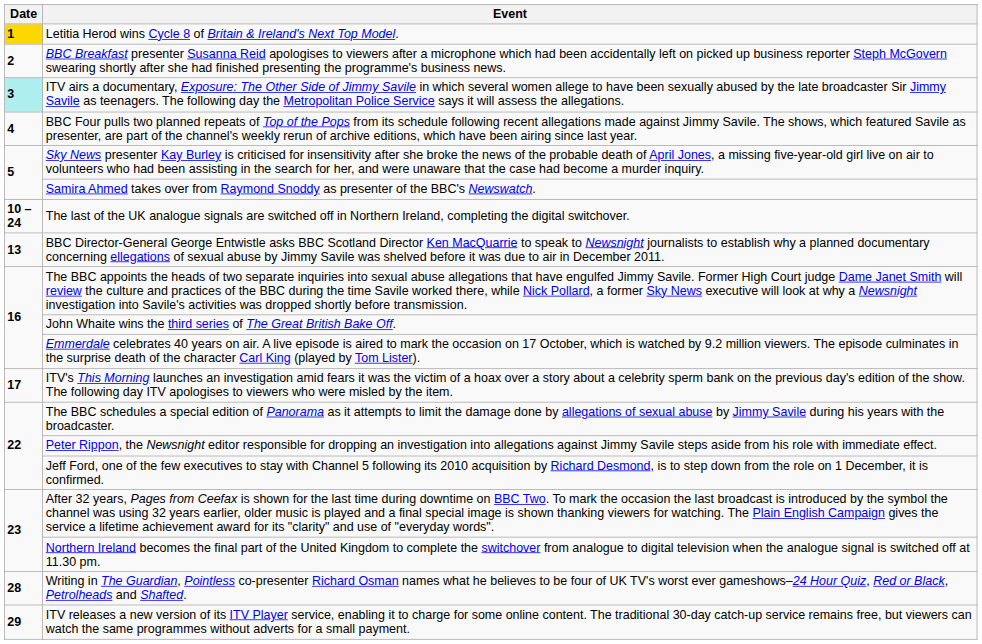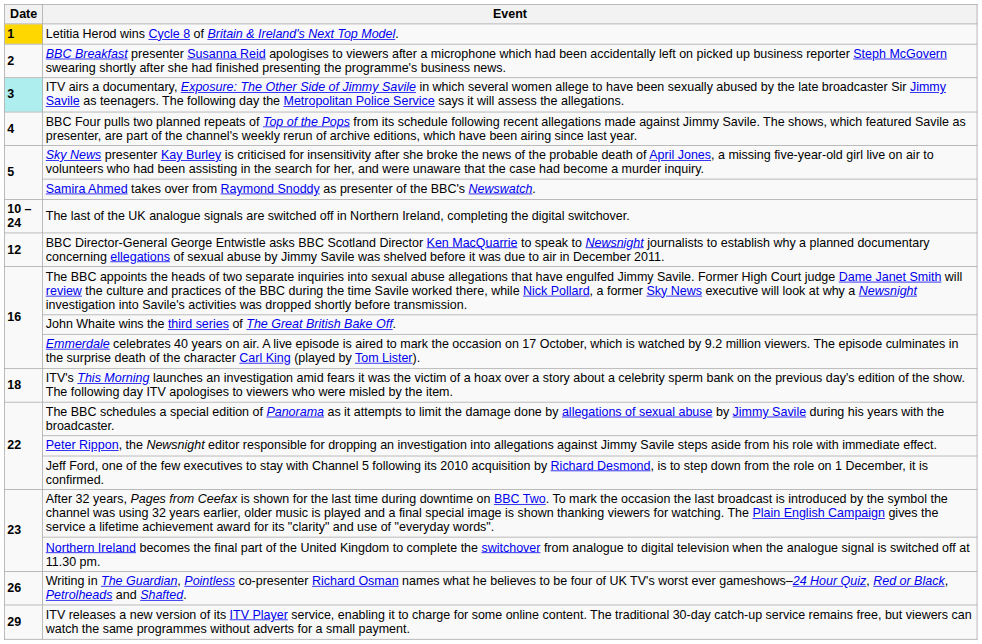(14, 249) 13 -> (14, 249) 12
(14, 385) 17 -> (14, 385) 18
(14, 588) 28 -> (14, 588) 26
